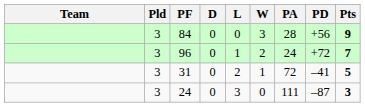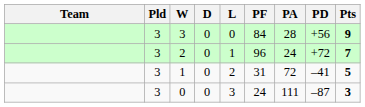columns swapped: (262, 14) <-> (185, 14)
